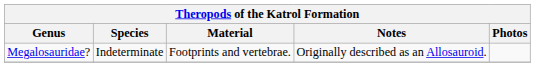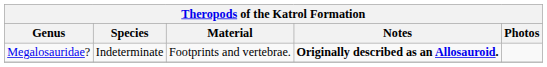(392, 52) normal -> (398, 52) bold
